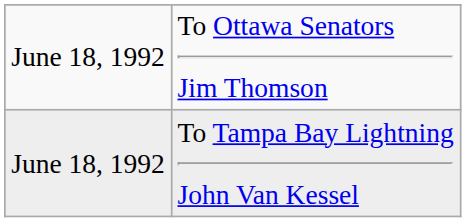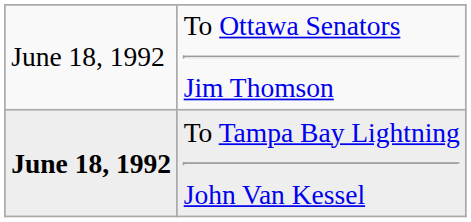(88, 162) normal -> (91, 162) bold
